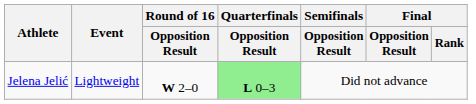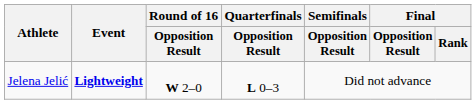(107, 80) normal -> (109, 80) bold
(259, 88) lightgreen background -> (263, 88) no background
